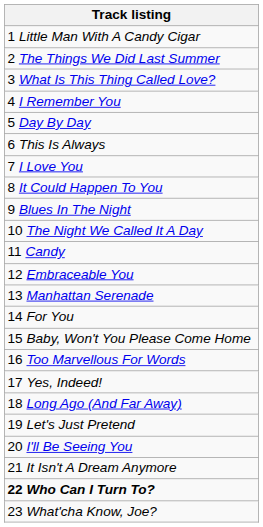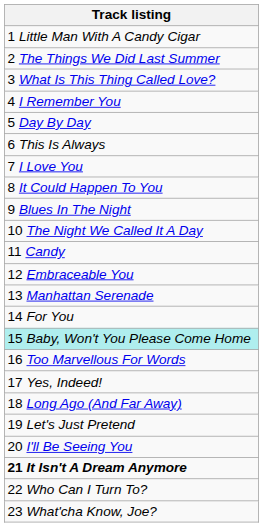(129, 338) no background -> (129, 338) paleturquoise background
(92, 468) normal -> (97, 468) bold
(81, 489) bold -> (77, 489) normal
